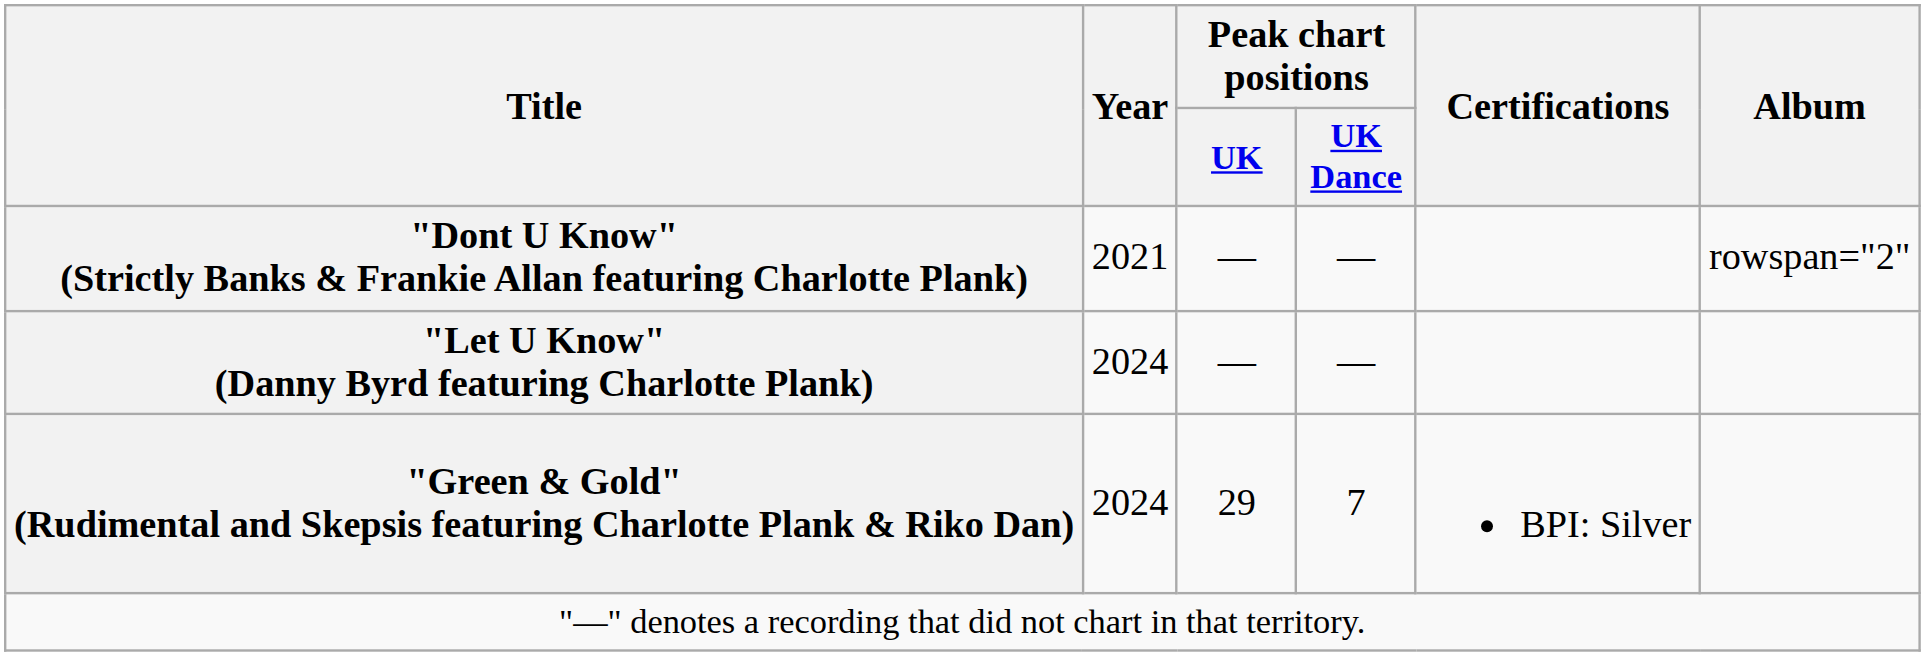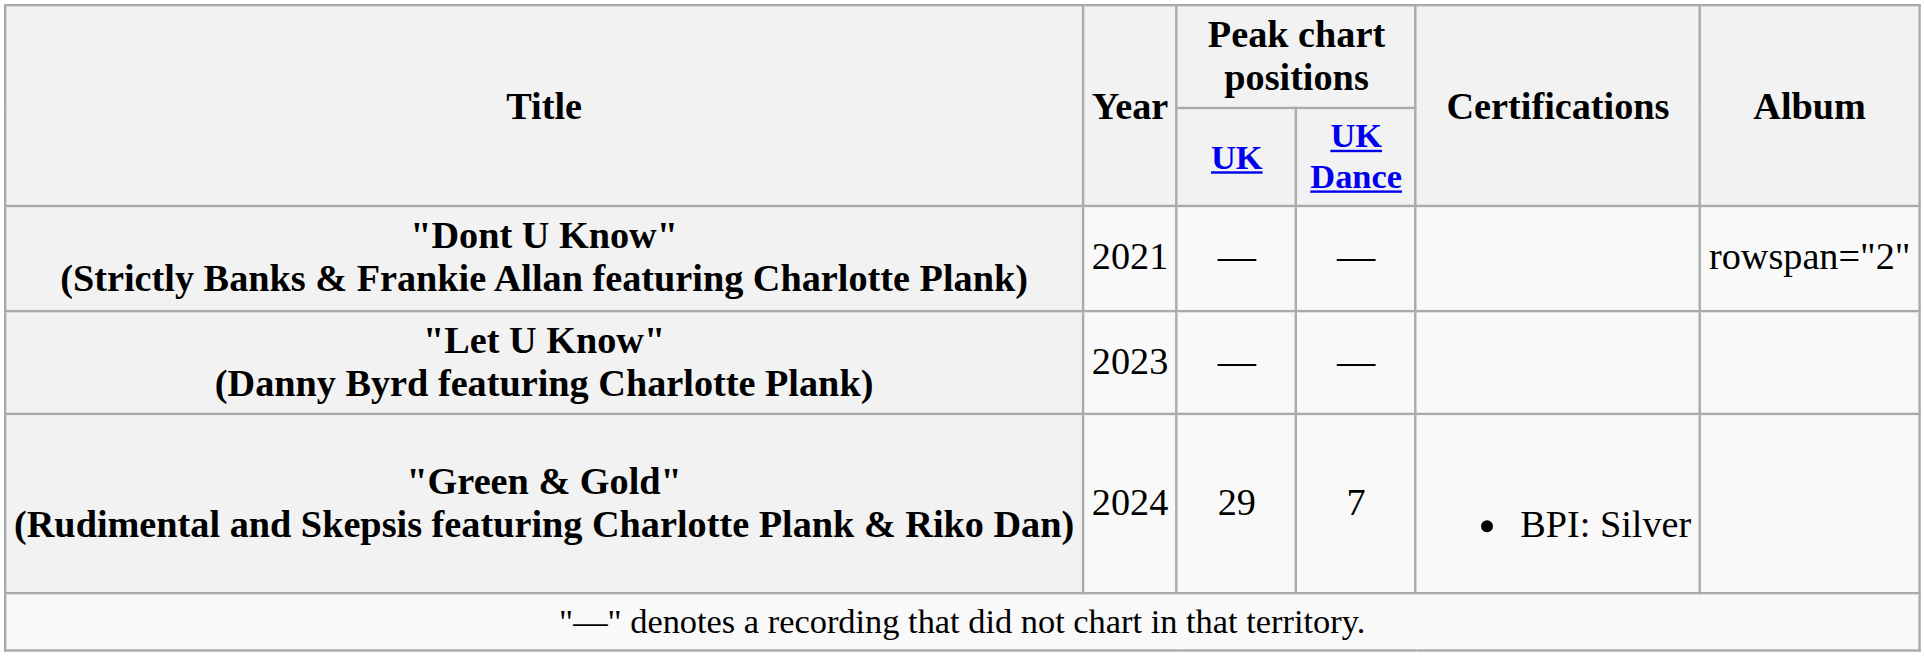(1130, 361) 2024 -> (1130, 361) 2023
